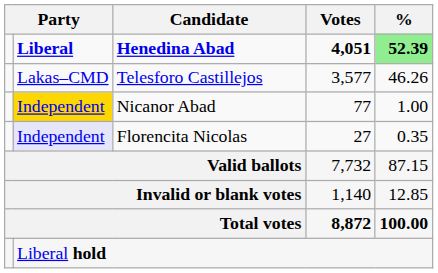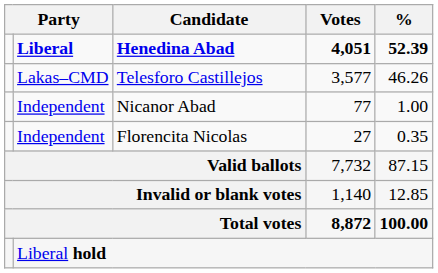(408, 48) lightgreen background -> (408, 48) no background
(61, 107) gold background -> (61, 107) no background
(61, 136) lavender background -> (61, 136) no background
